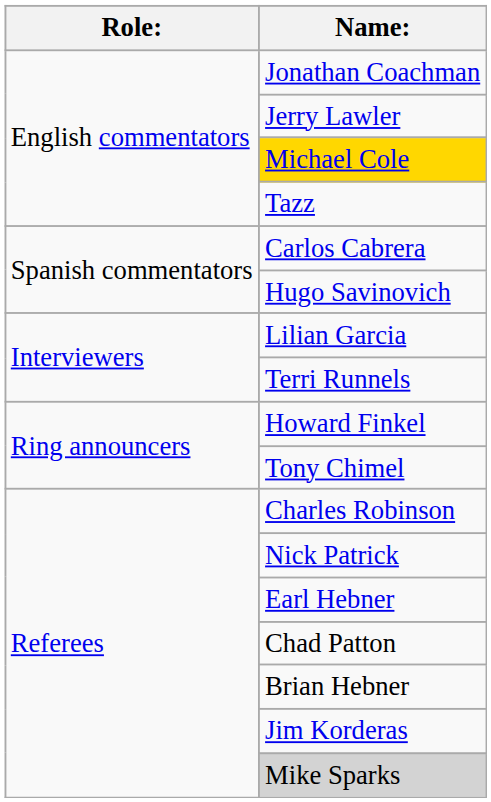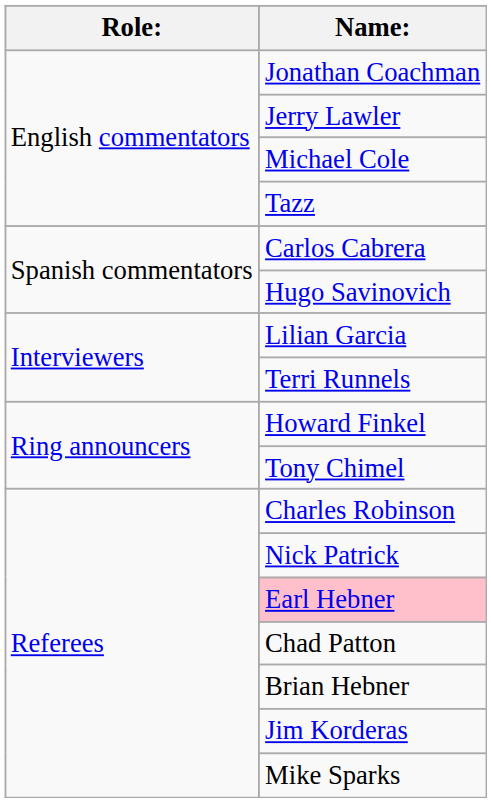(337, 159) gold background -> (337, 159) no background
(330, 598) no background -> (330, 598) pink background
(333, 774) lightgrey background -> (333, 774) no background
